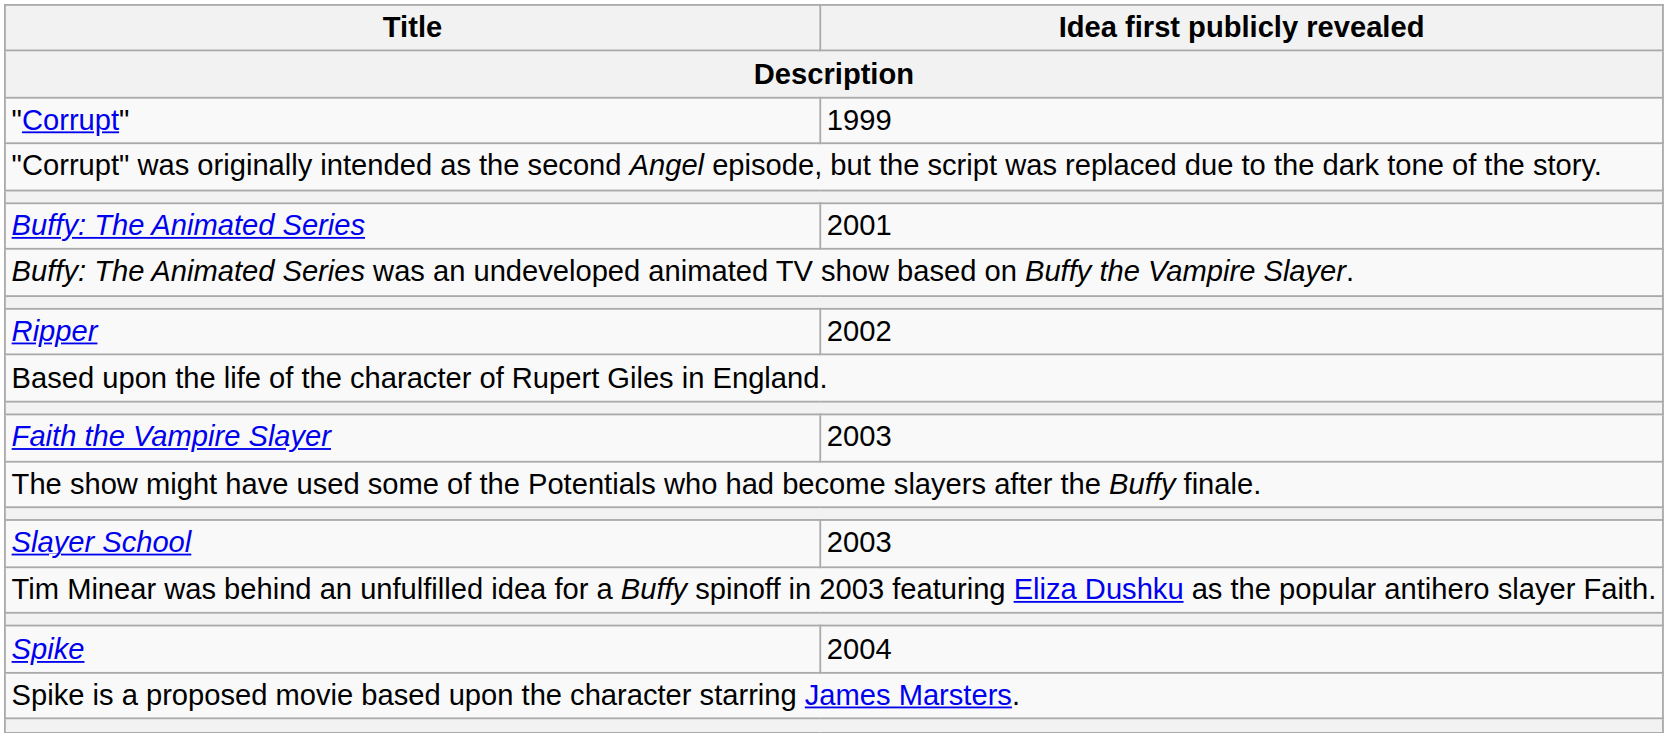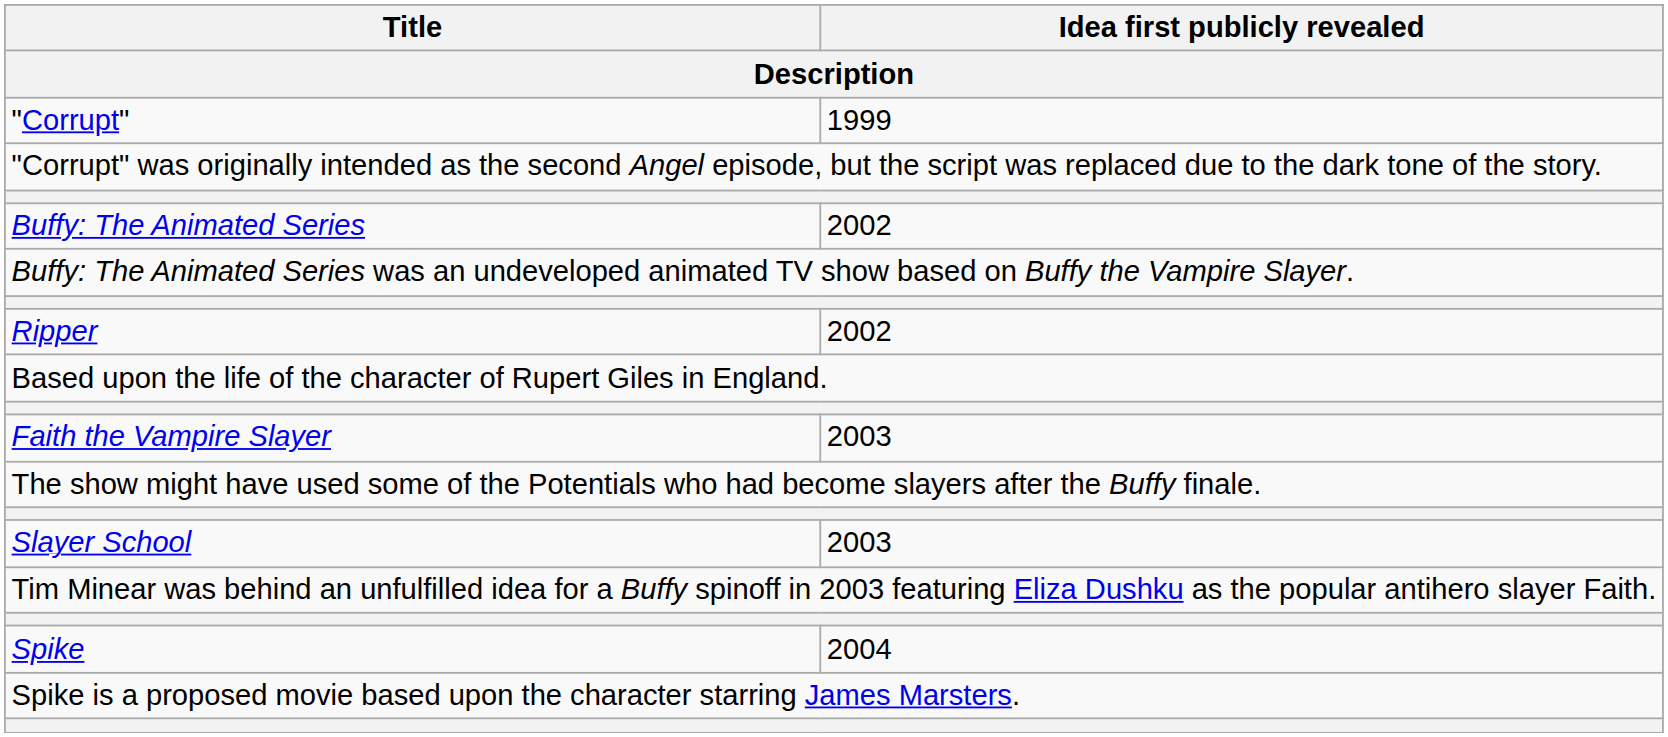(859, 225) 2001 -> (859, 225) 2002
